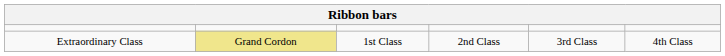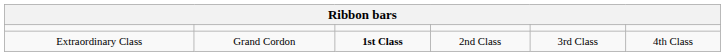(266, 42) khaki background -> (264, 42) no background
(382, 42) normal -> (382, 41) bold
